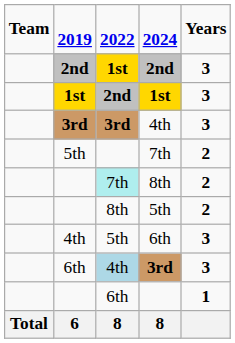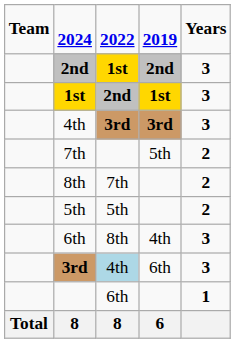columns swapped: (75, 39) <-> (160, 39)
(117, 182) paleturquoise background -> (117, 182) no background
(117, 210) 8th -> (117, 210) 5th
(117, 239) 5th -> (117, 239) 8th
